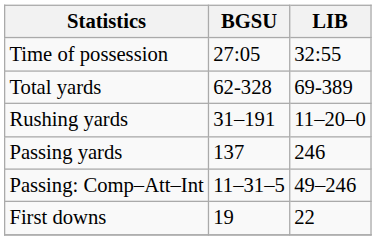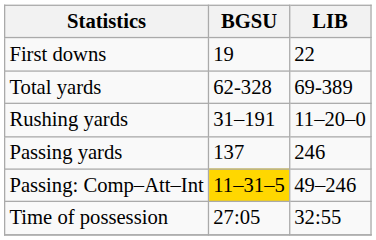rows swapped: (58, 217) <-> (89, 54)
(249, 185) no background -> (249, 185) gold background
